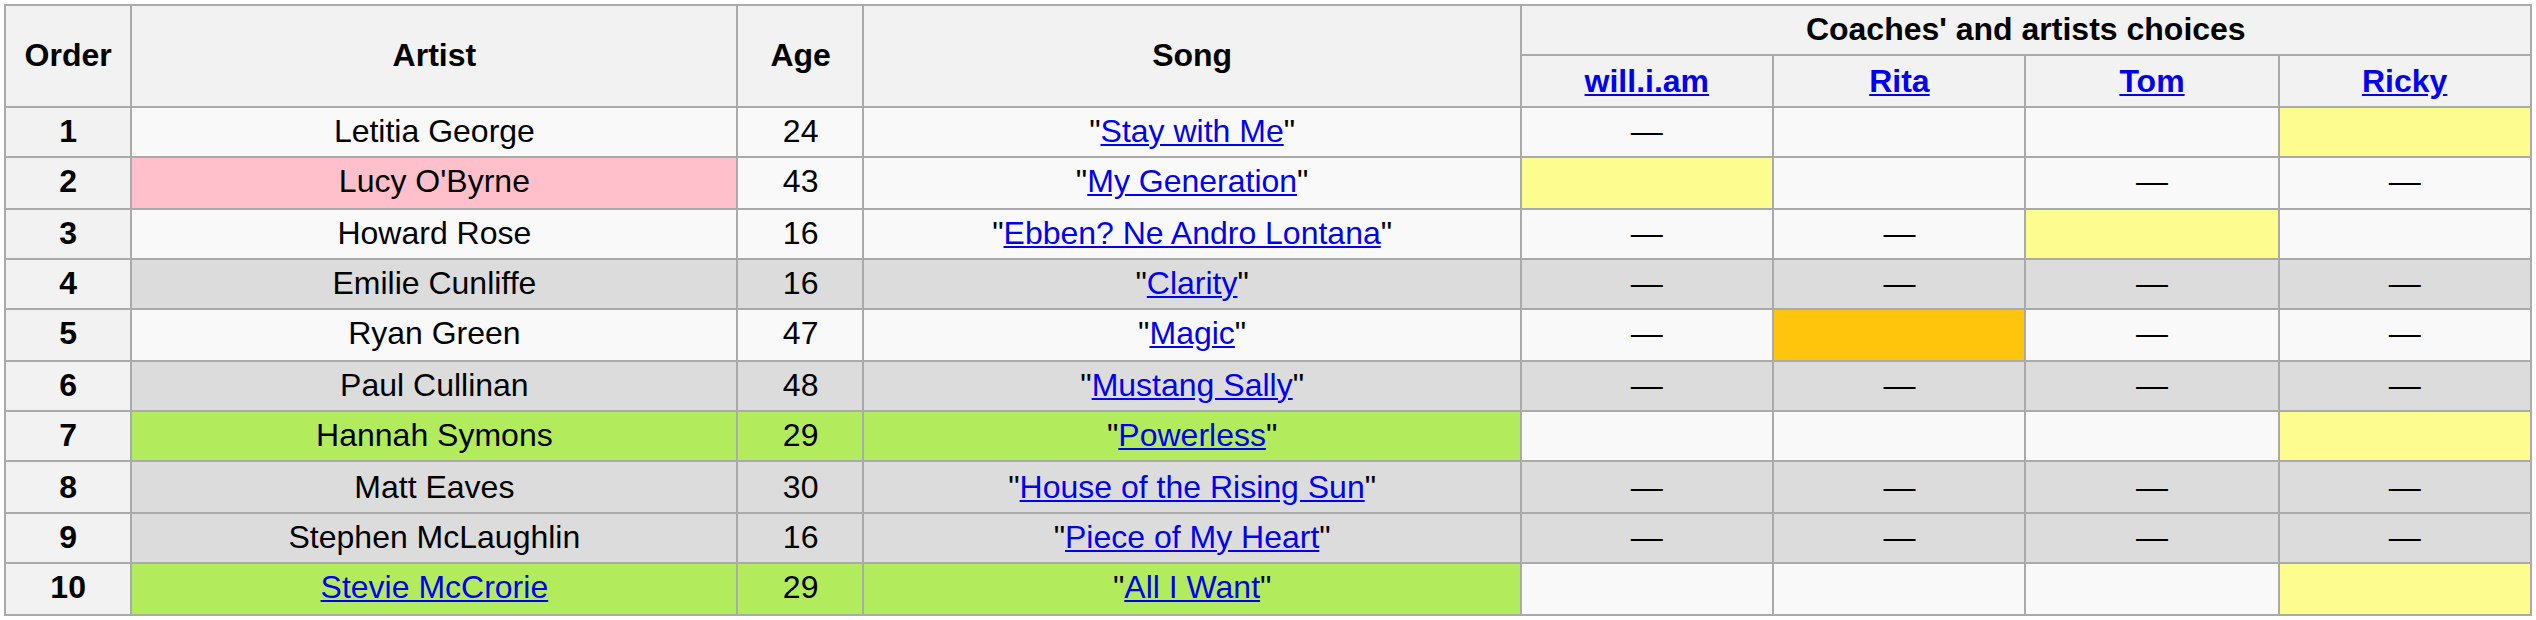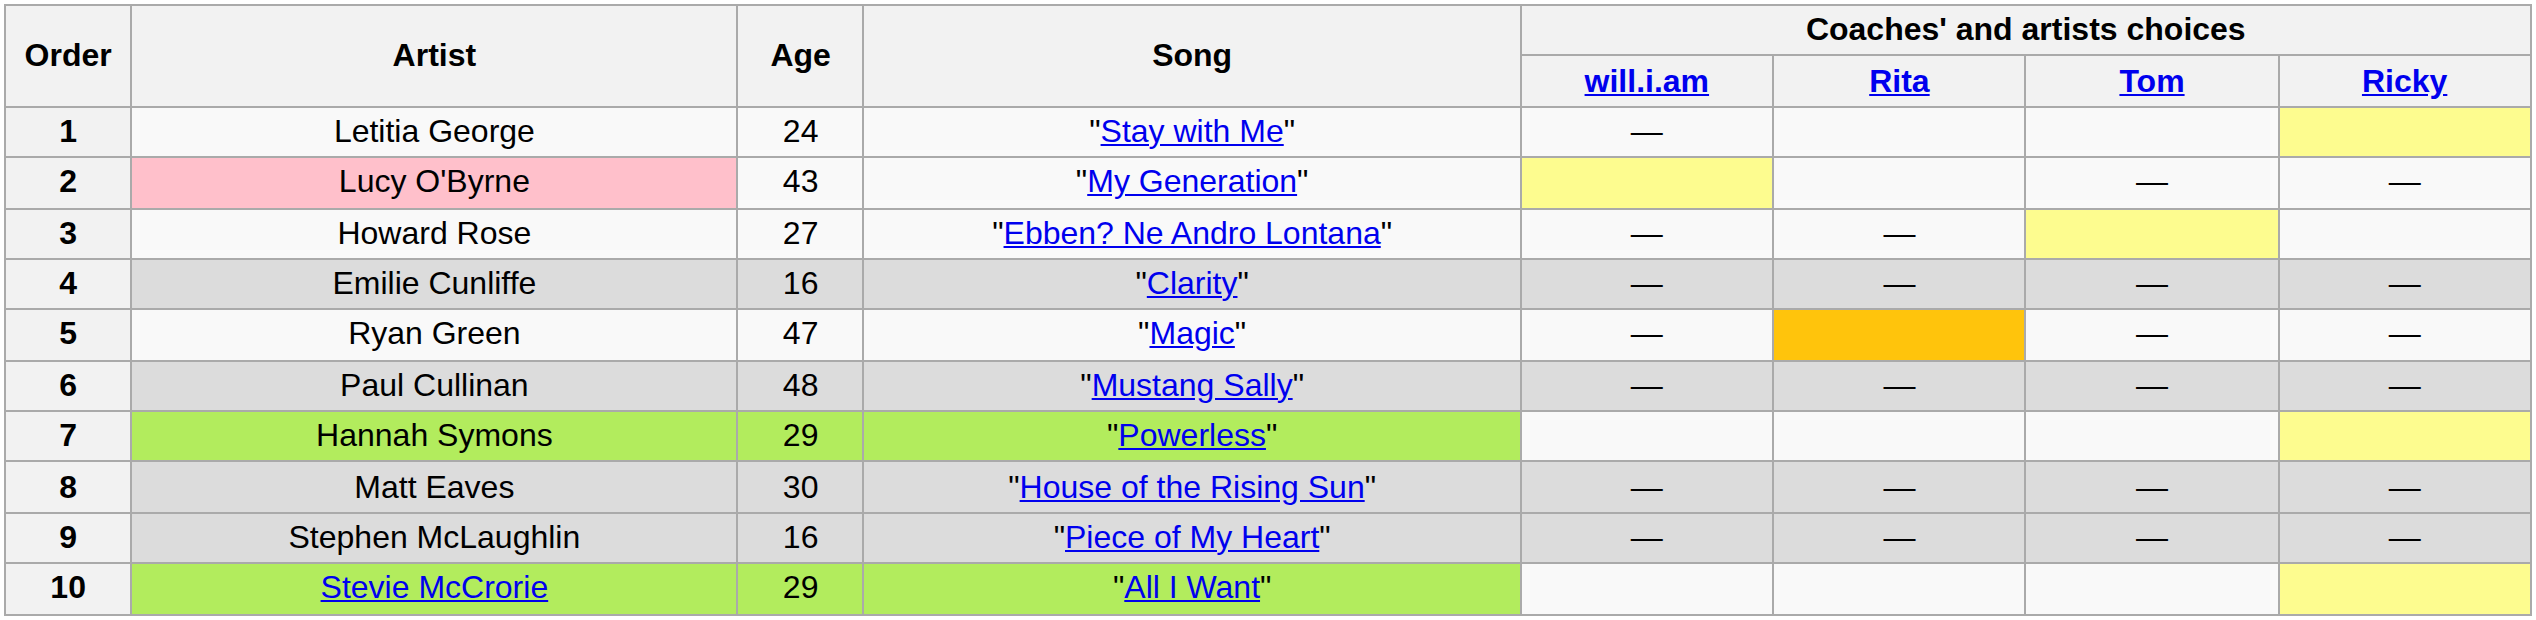(801, 232) 16 -> (801, 232) 27
